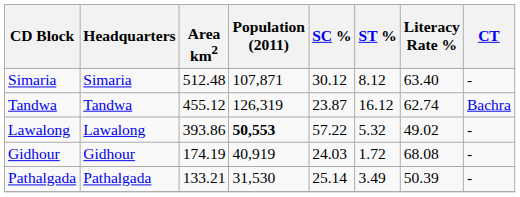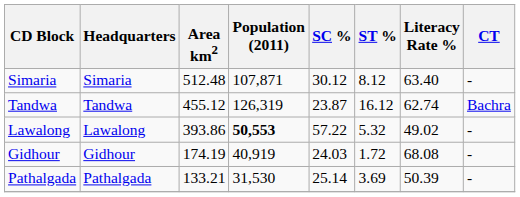(372, 178) 3.49 -> (372, 178) 3.69
